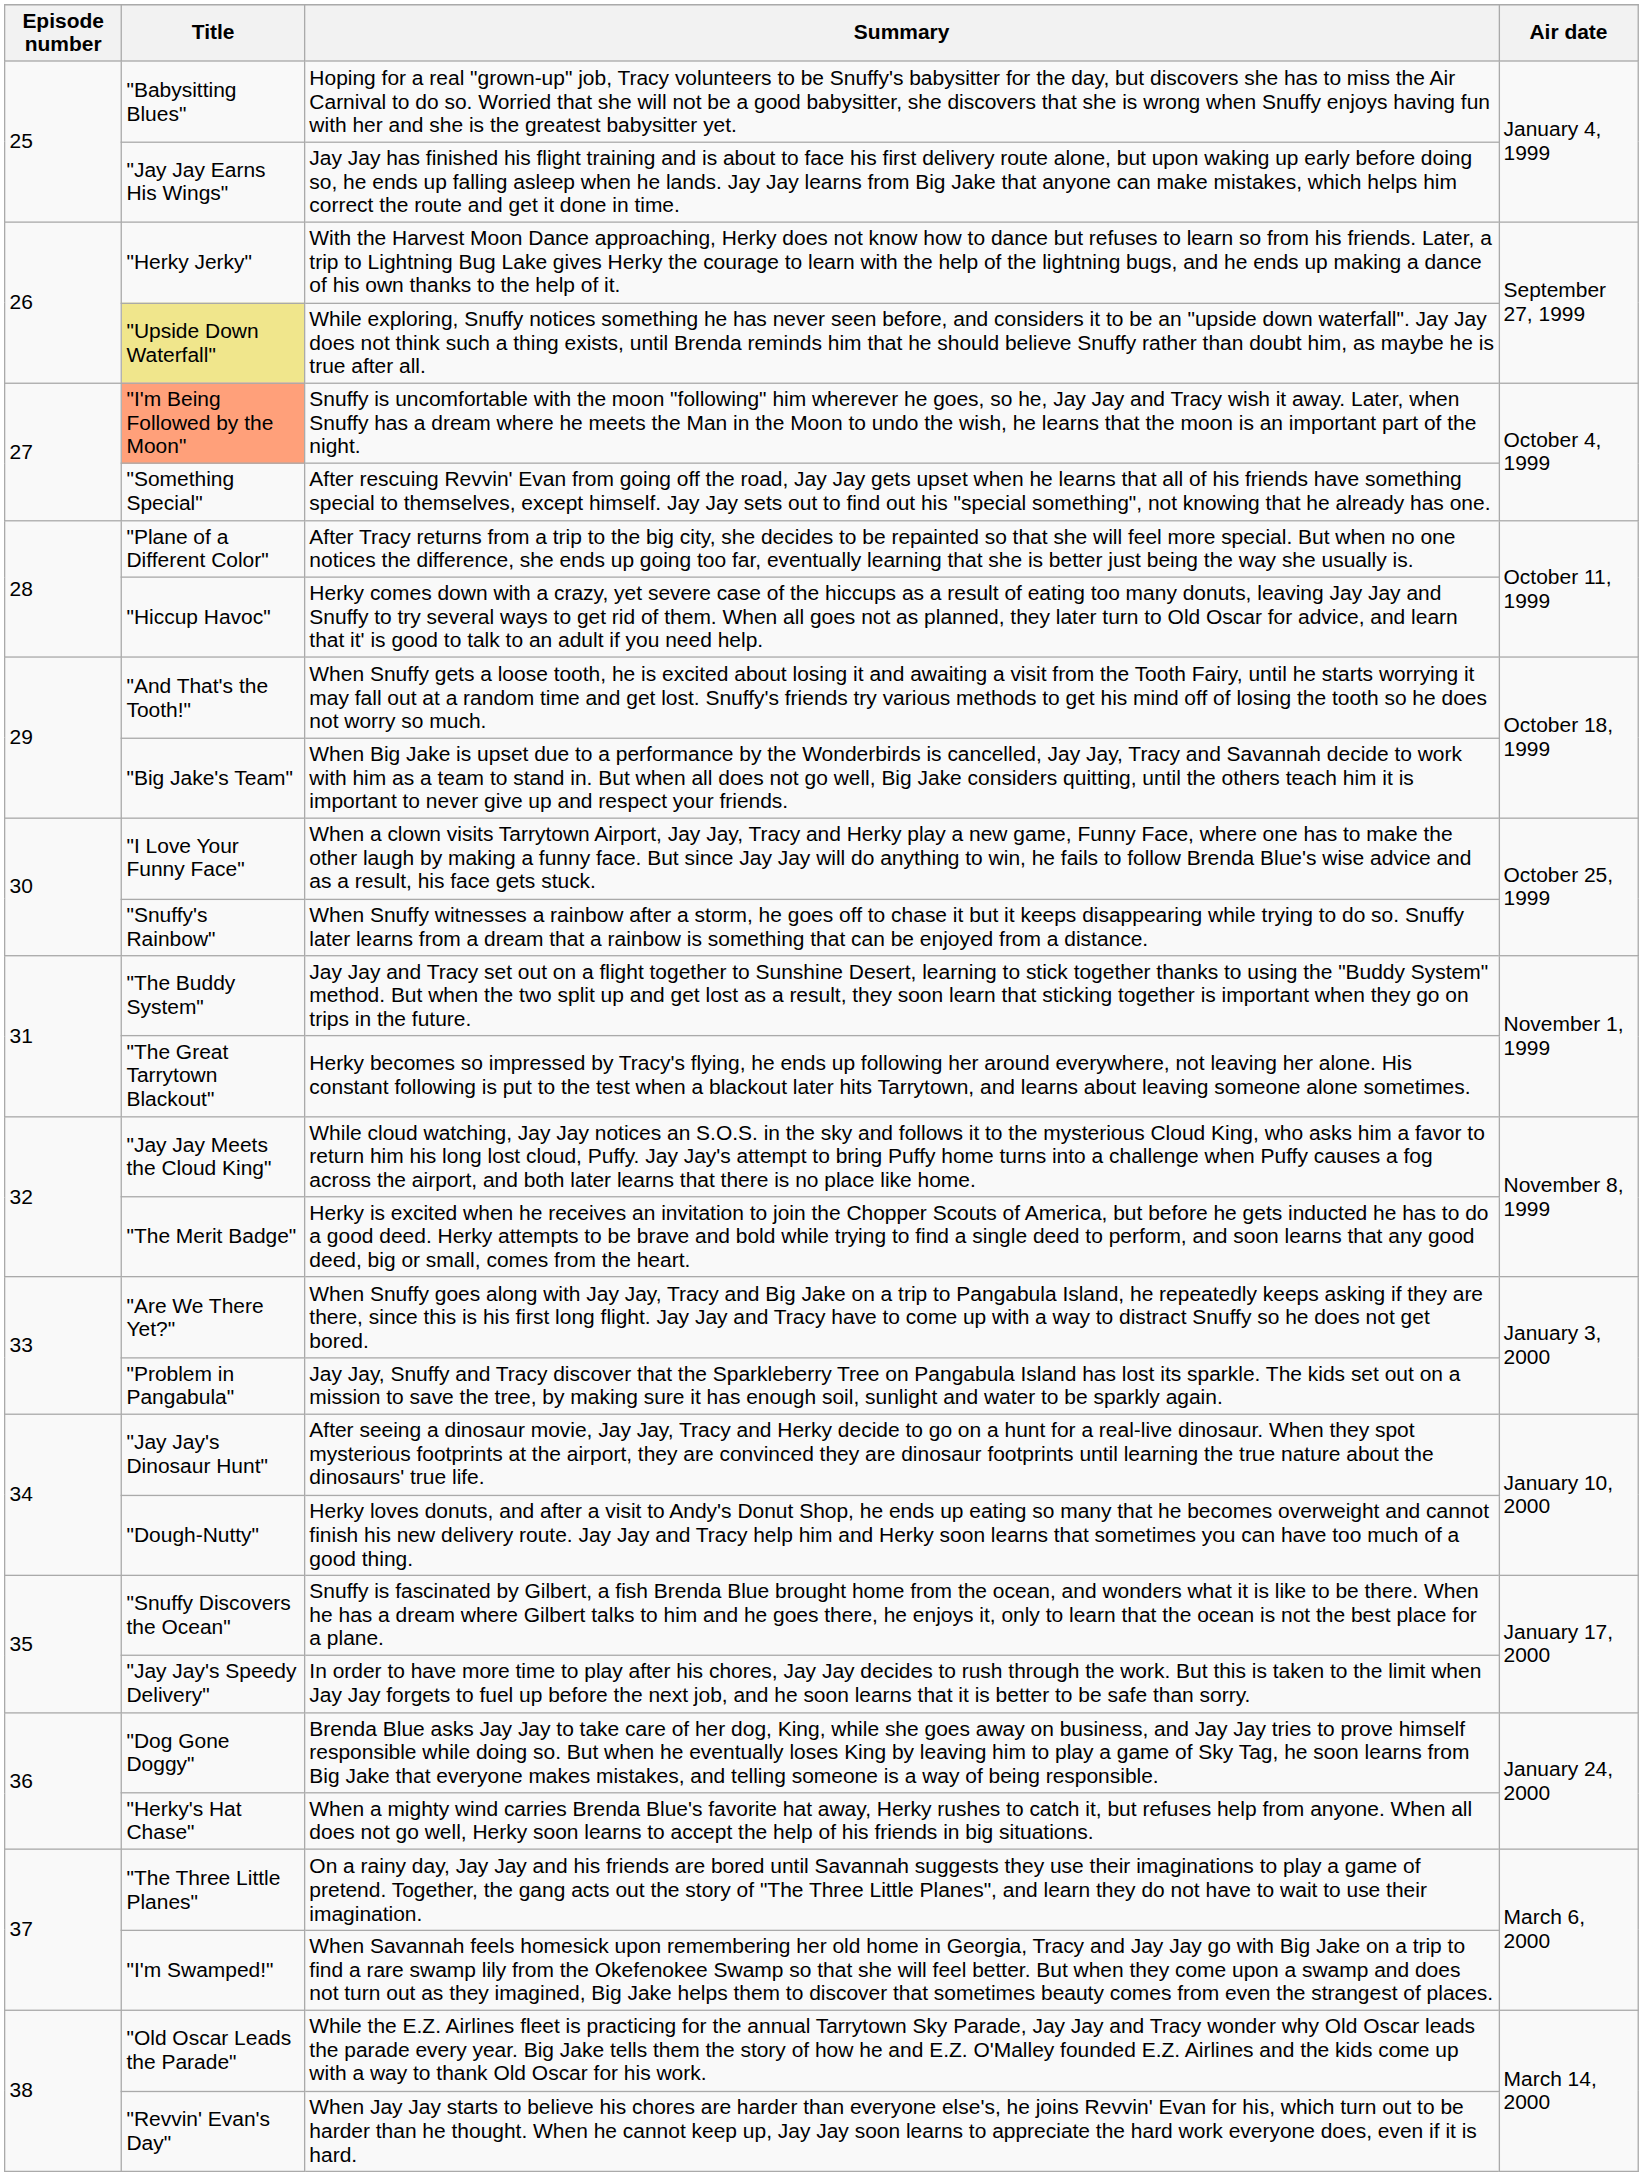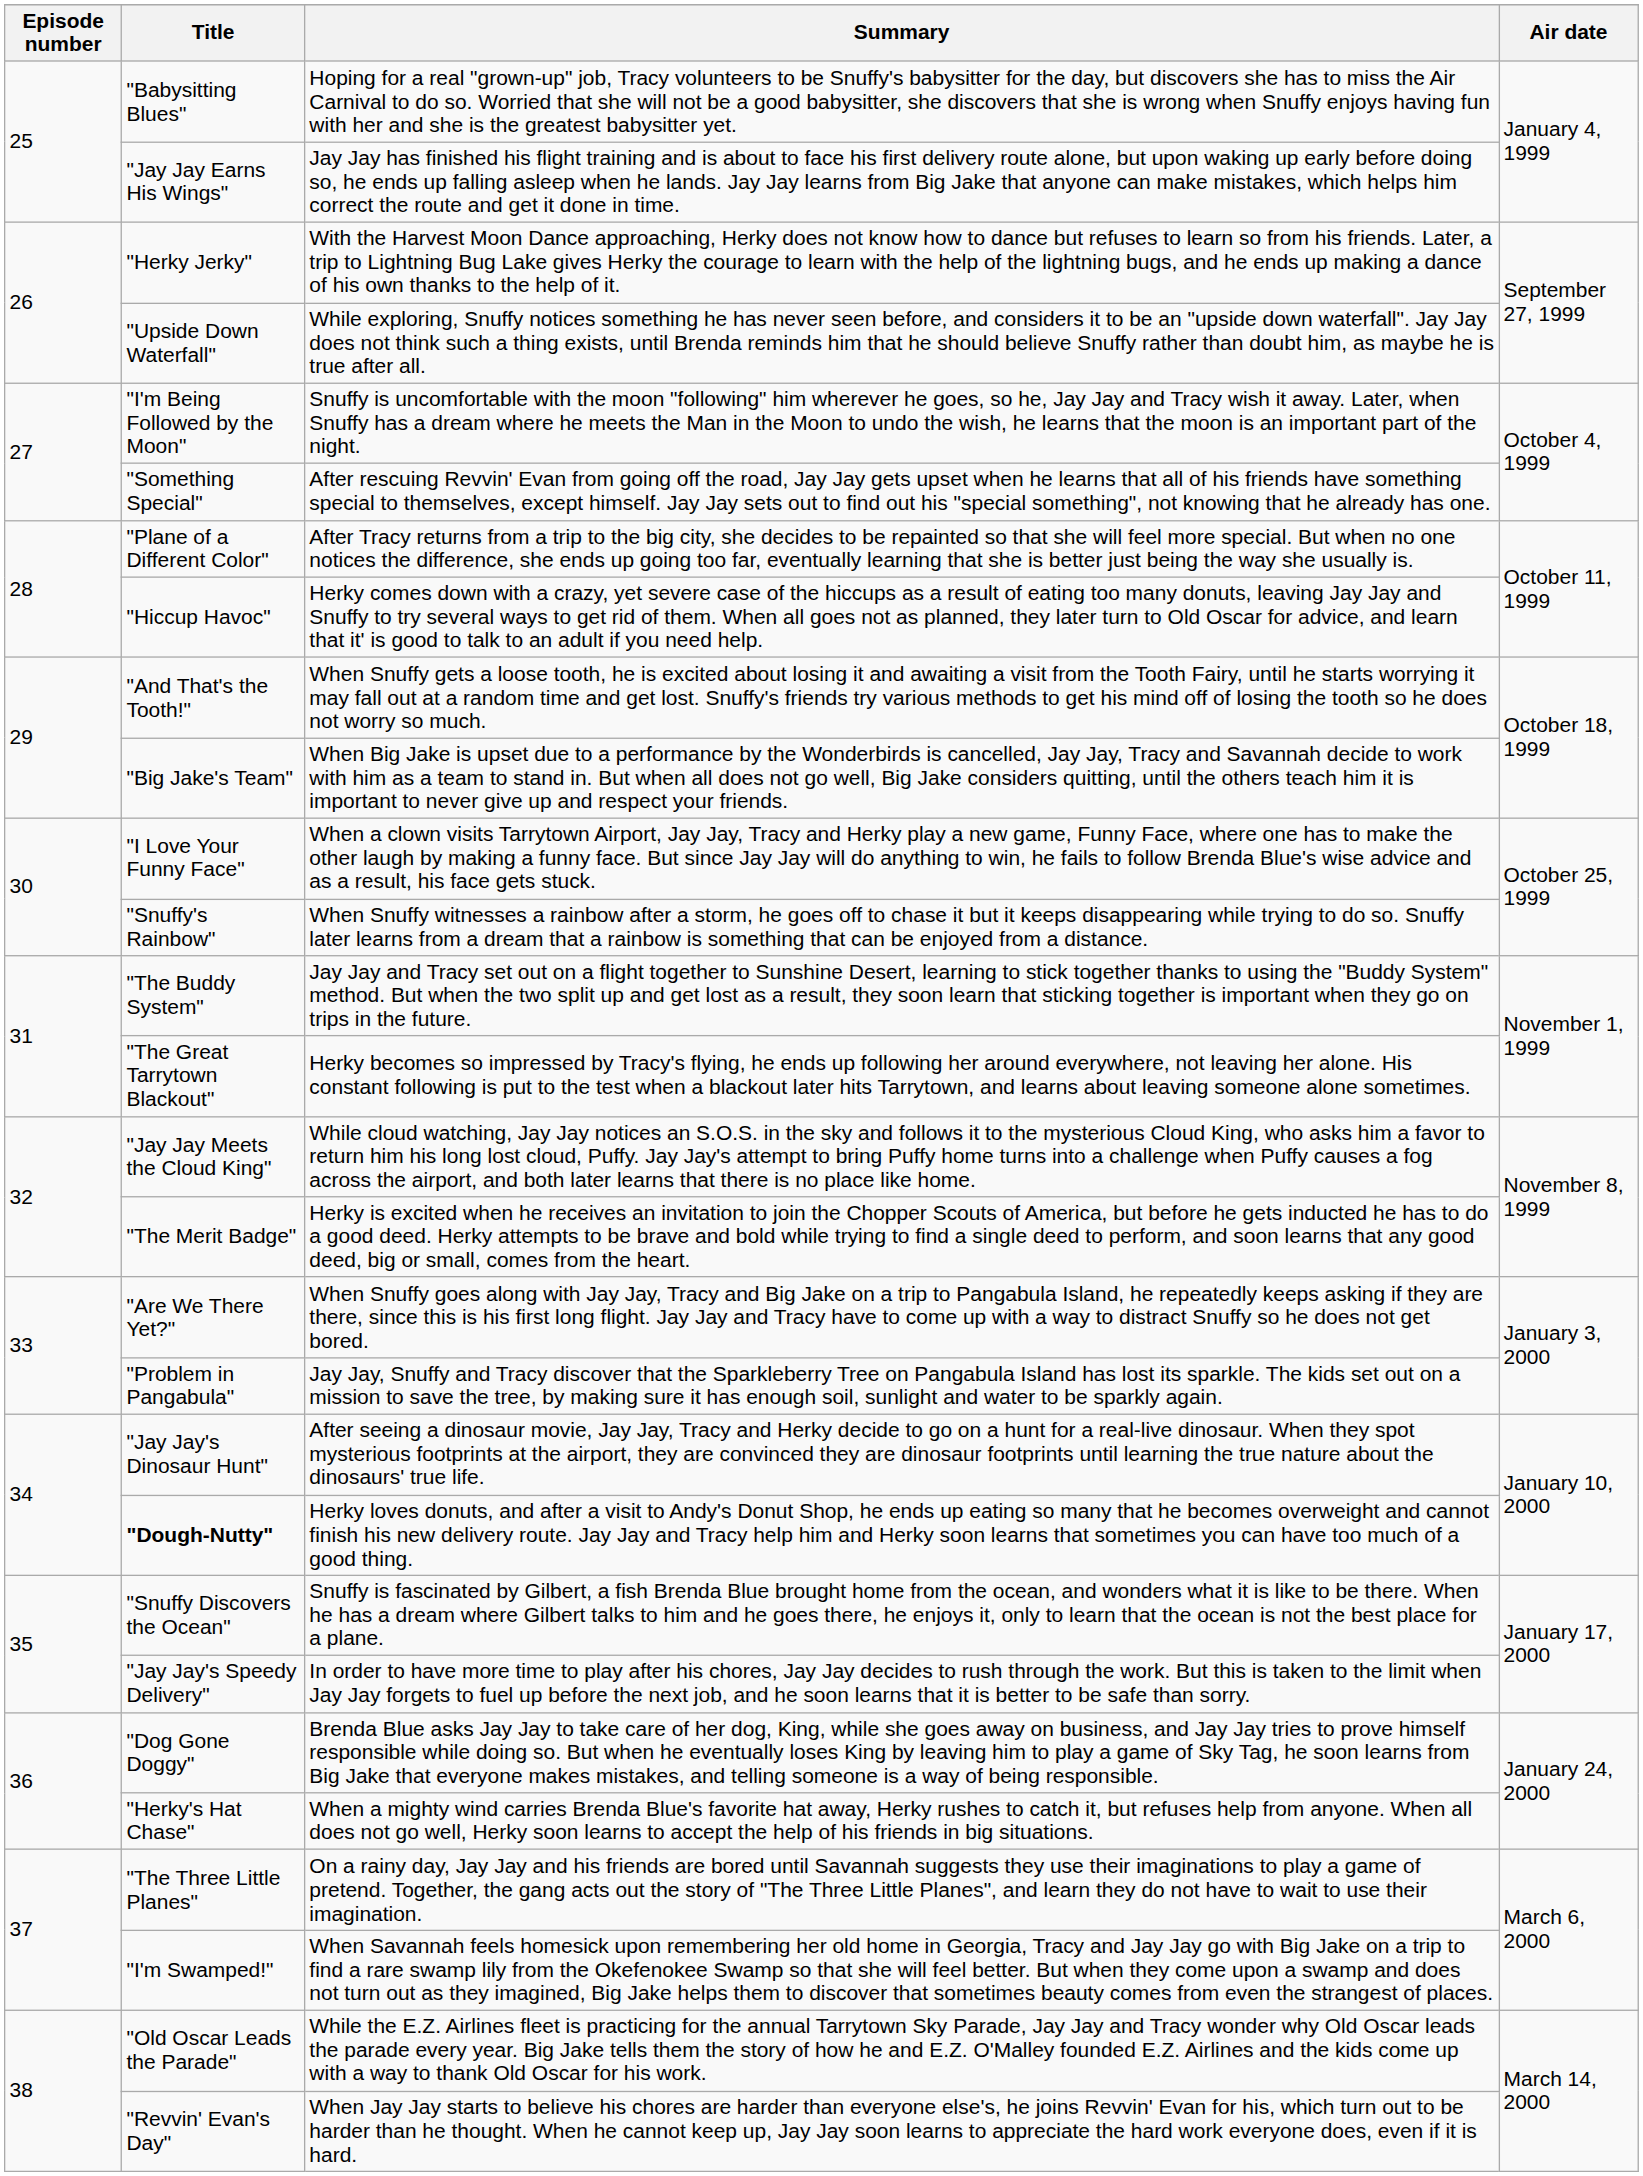(193, 342) khaki background -> (193, 342) no background
(200, 423) lightsalmon background -> (200, 423) no background
(193, 1534) normal -> (200, 1534) bold
